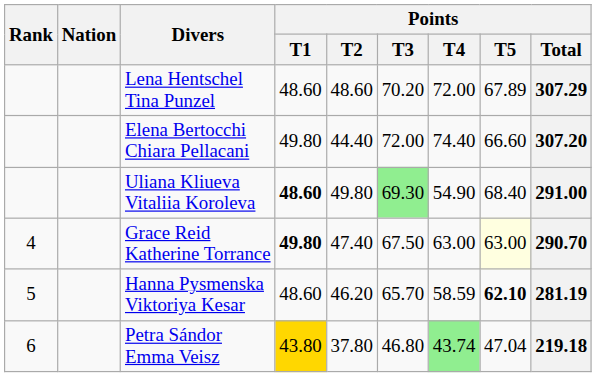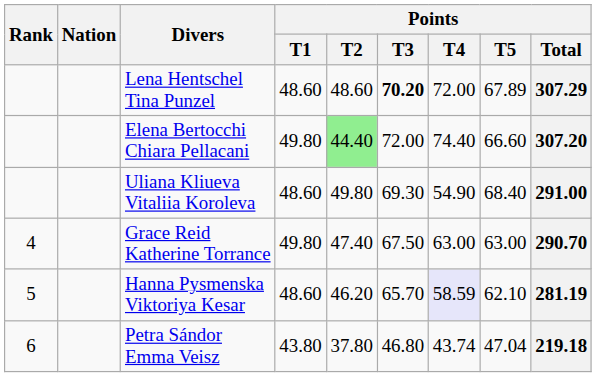(403, 89) normal -> (403, 89) bold
(352, 141) no background -> (352, 141) lightgreen background
(301, 192) bold -> (301, 192) normal
(403, 192) lightgreen background -> (403, 192) no background
(301, 243) bold -> (301, 243) normal
(505, 243) lightyellow background -> (505, 243) no background
(454, 294) no background -> (454, 294) lavender background
(505, 294) bold -> (505, 294) normal
(301, 345) gold background -> (301, 345) no background
(454, 345) lightgreen background -> (454, 345) no background
